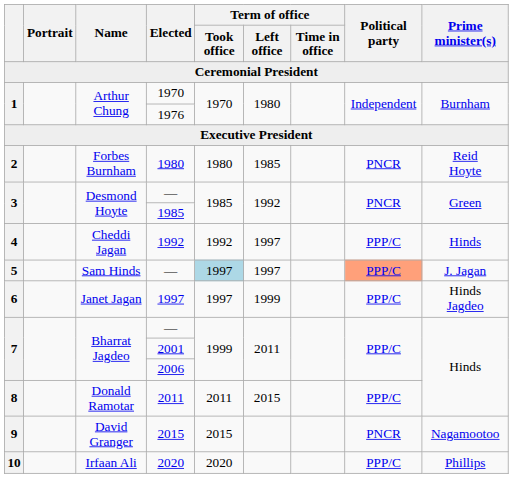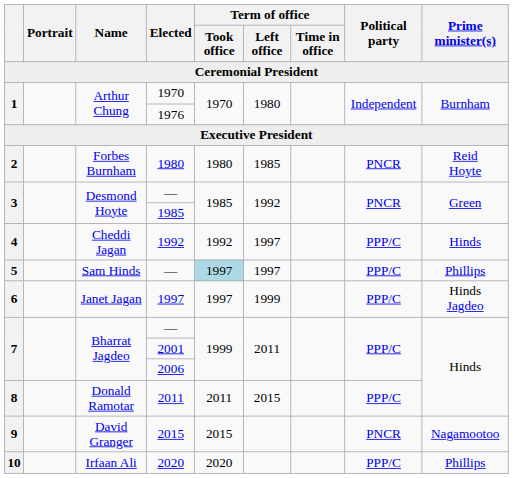(384, 270) lightsalmon background -> (384, 270) no background
(465, 270) J. Jagan -> (465, 270) Phillips
